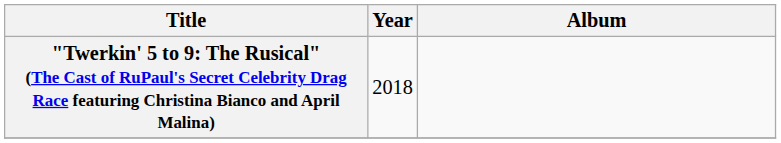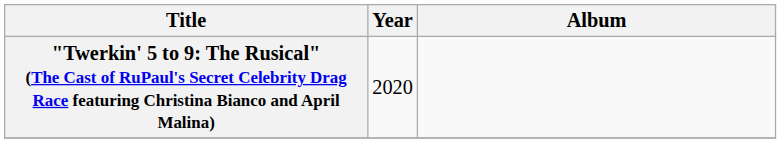(393, 87) 2018 -> (393, 87) 2020
